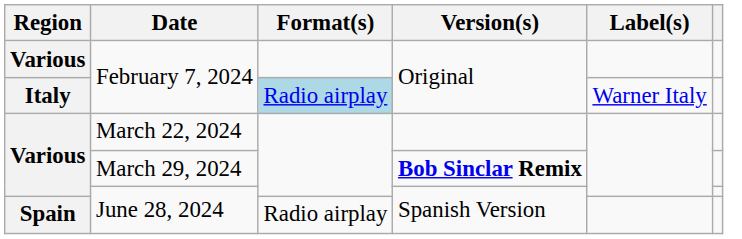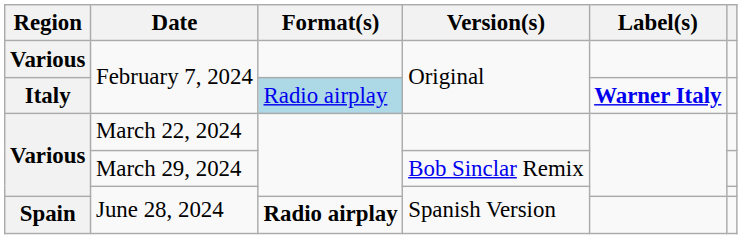(650, 95) normal -> (658, 95) bold
(490, 167) bold -> (496, 167) normal
(325, 214) normal -> (331, 214) bold
